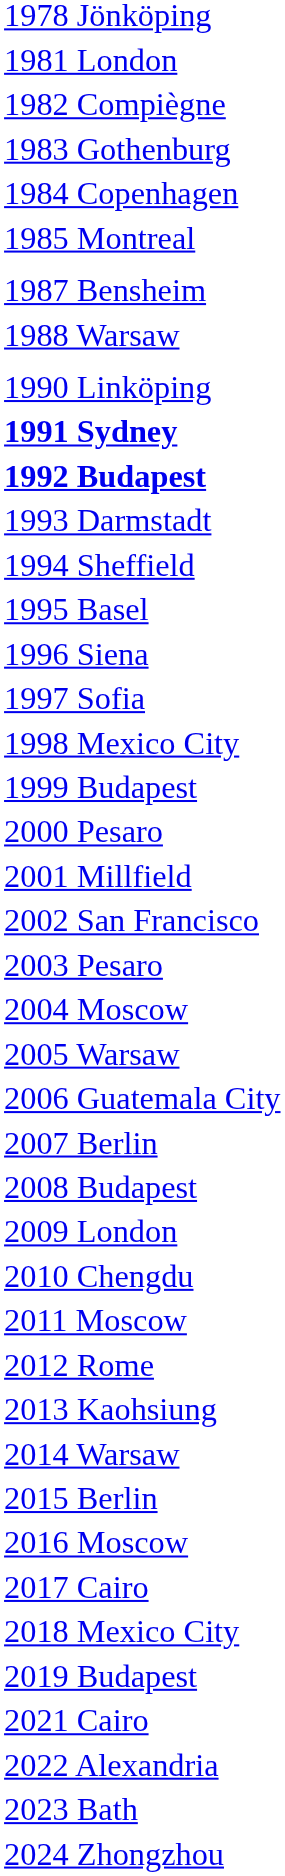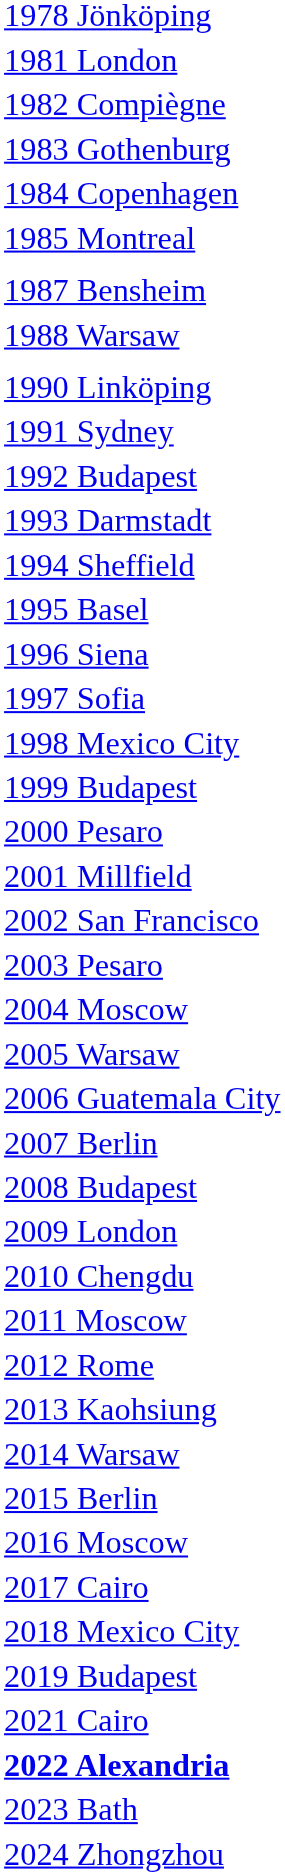(91, 431) bold -> (89, 431) normal
(105, 476) bold -> (101, 476) normal
(111, 1765) normal -> (117, 1765) bold
